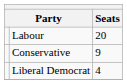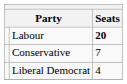(101, 35) normal -> (101, 35) bold
(98, 53) 9 -> (98, 53) 7
